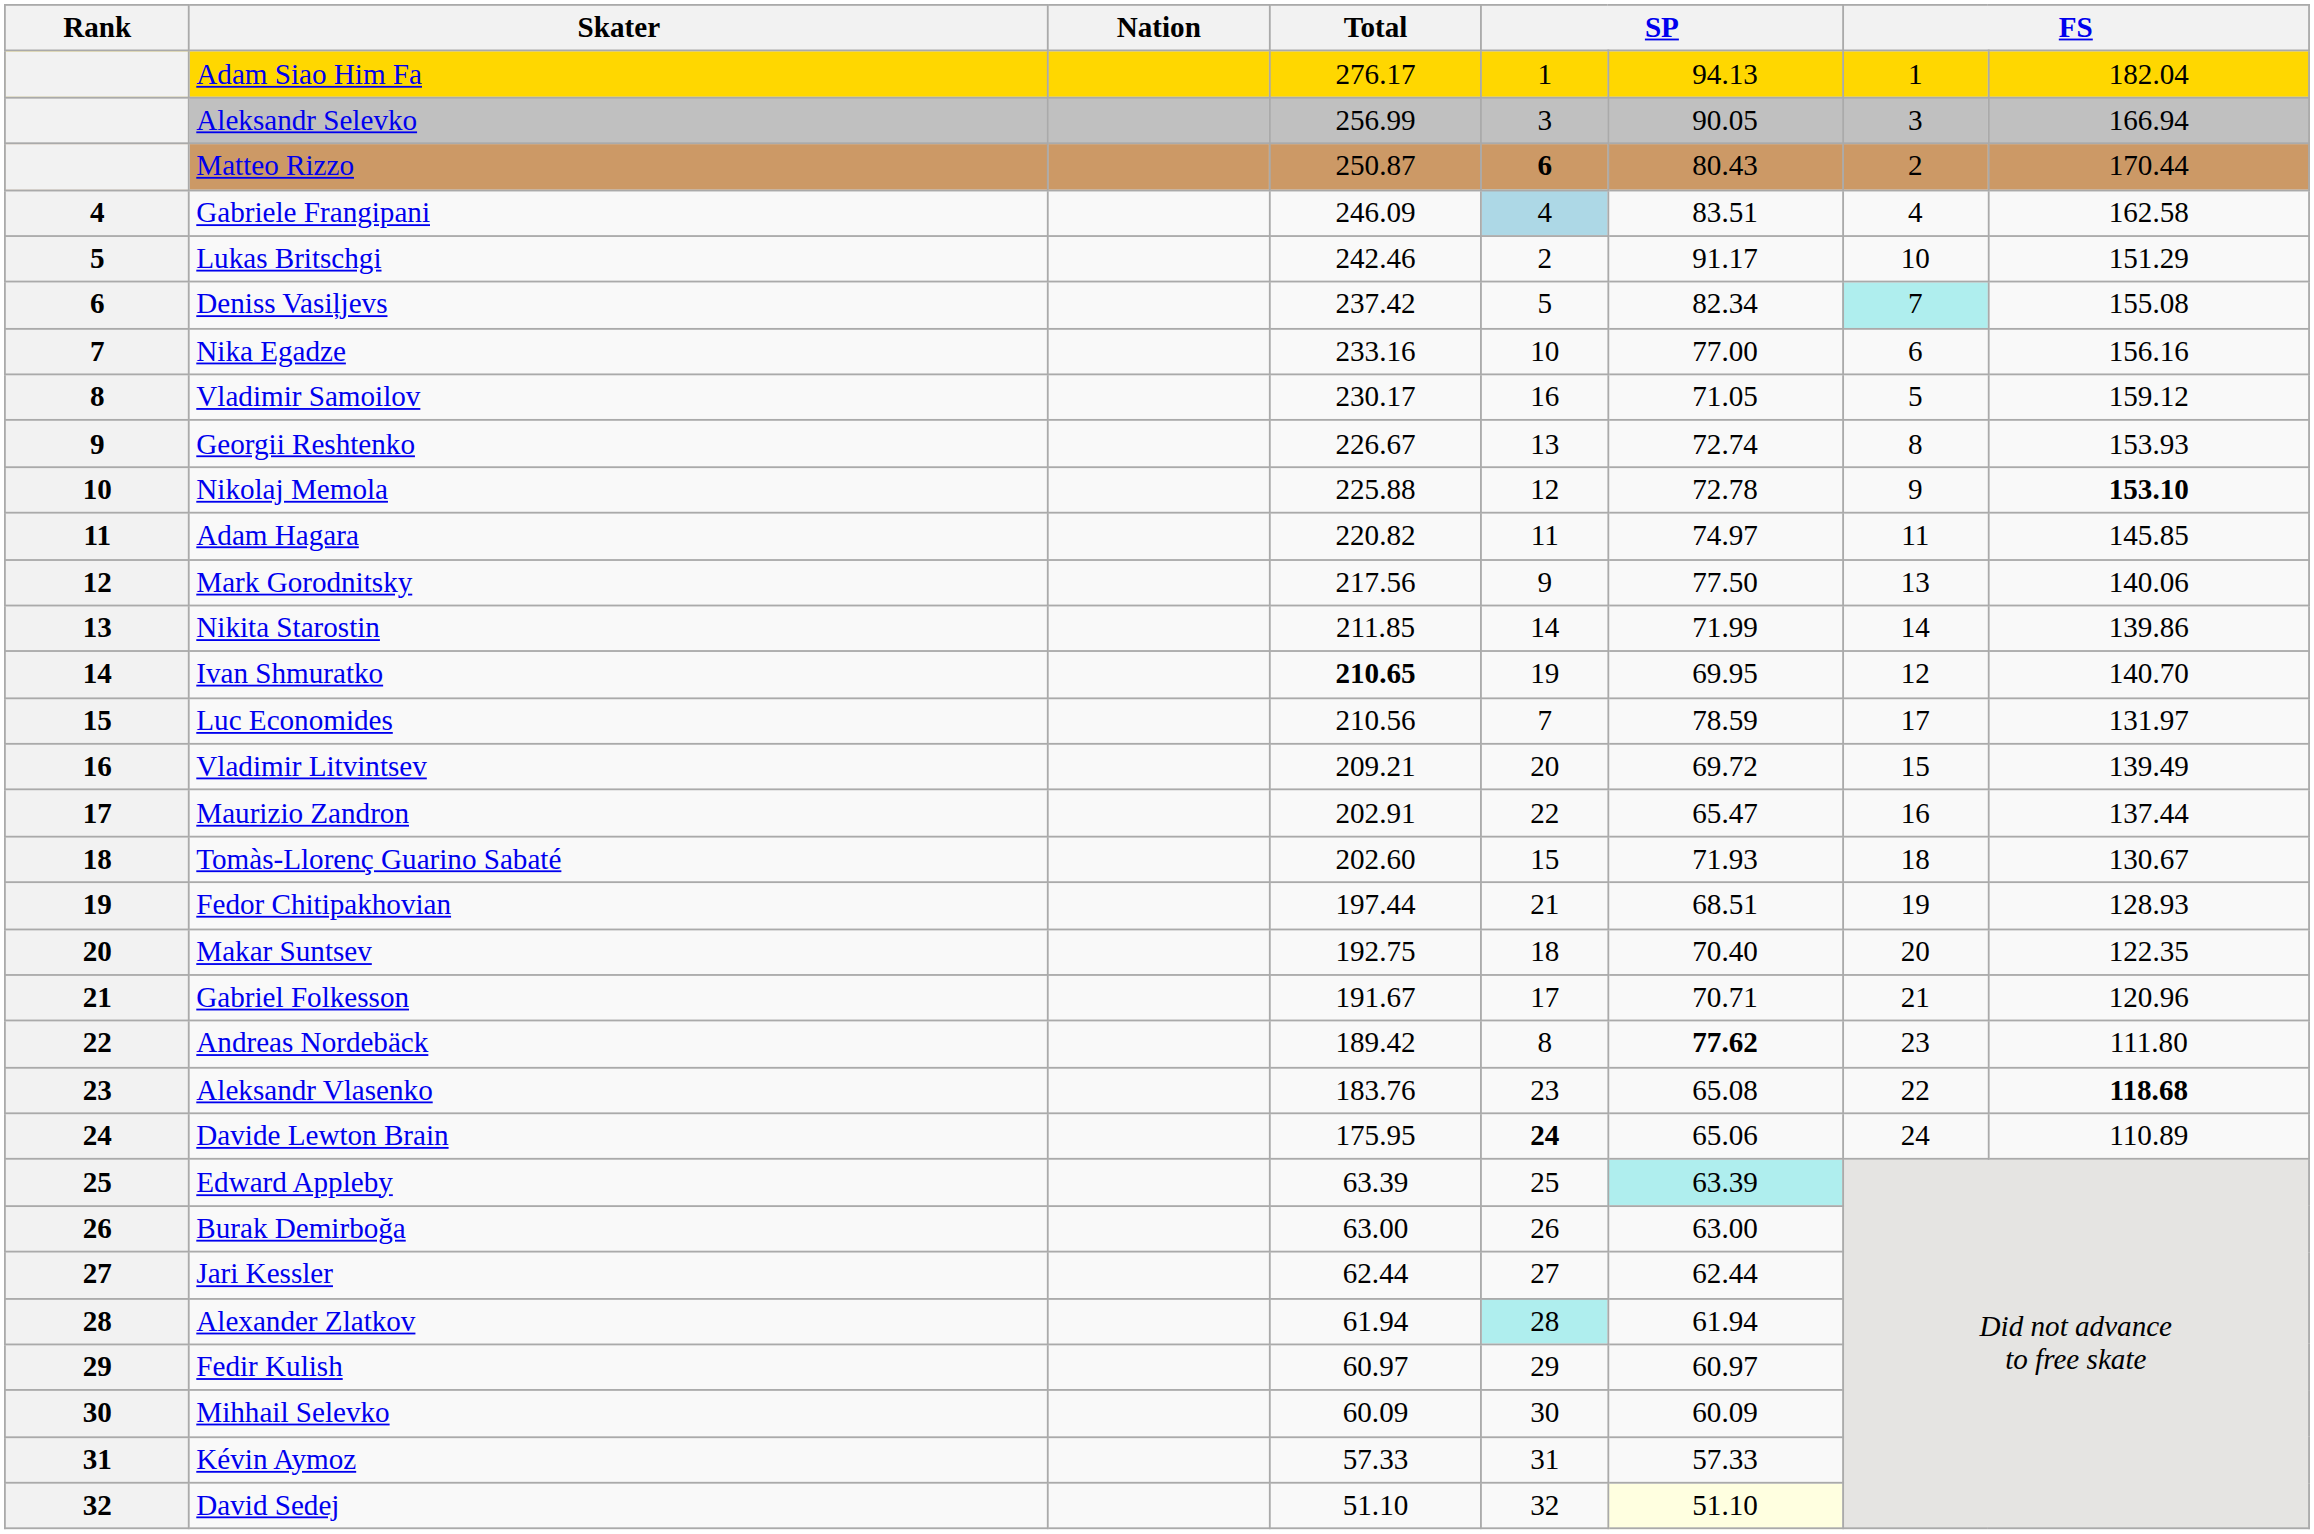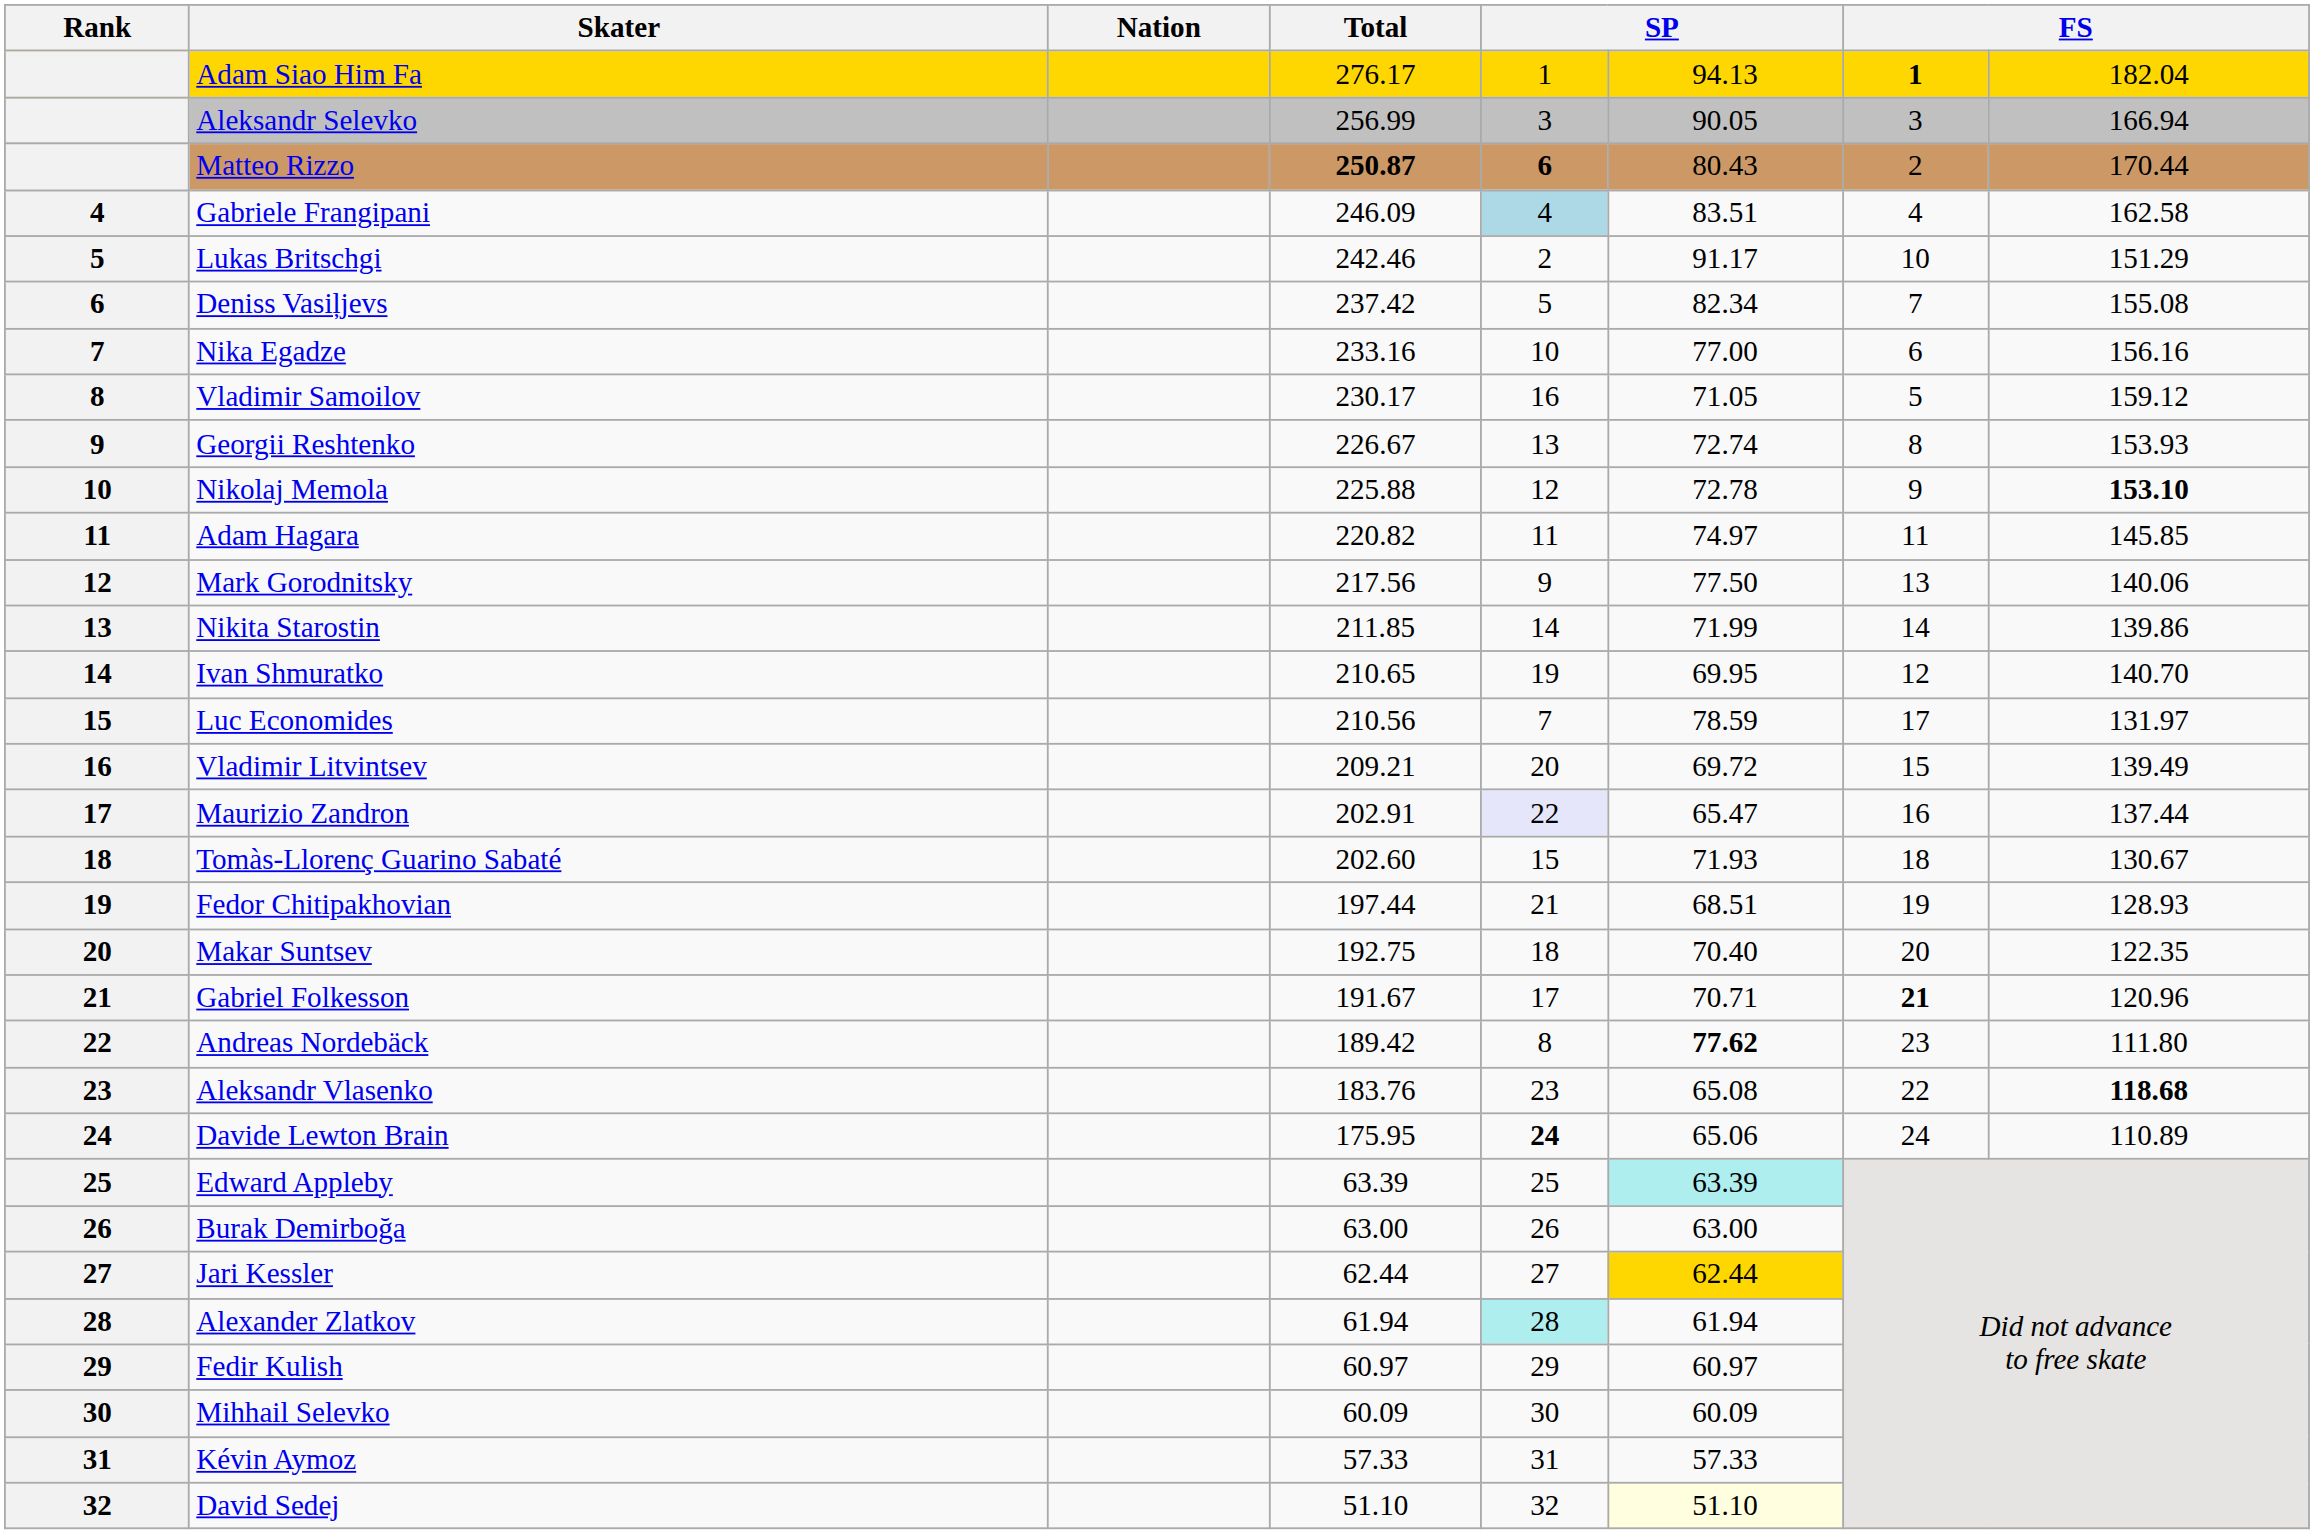(1915, 73) normal -> (1915, 73) bold
(1376, 166) normal -> (1376, 166) bold
(1915, 304) paleturquoise background -> (1915, 304) no background
(1376, 674) bold -> (1376, 674) normal
(1545, 812) no background -> (1545, 812) lavender background
(1915, 997) normal -> (1915, 997) bold
(1725, 1274) no background -> (1725, 1274) gold background
